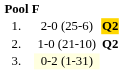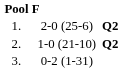(110, 26) gold background -> (110, 26) no background
(67, 61) lightyellow background -> (67, 61) no background
